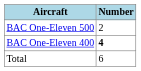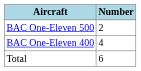(101, 43) bold -> (101, 43) normal
